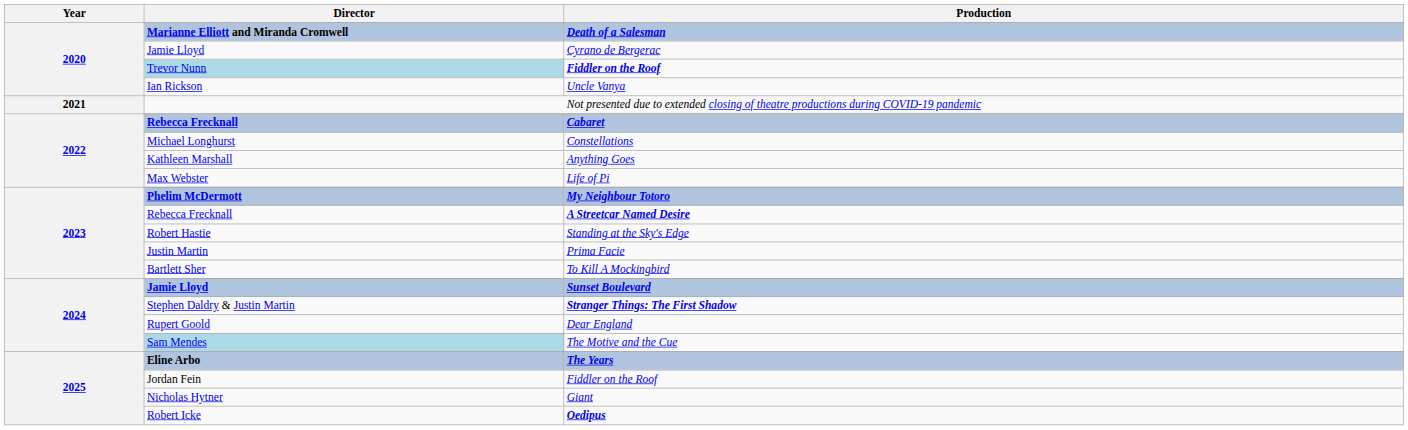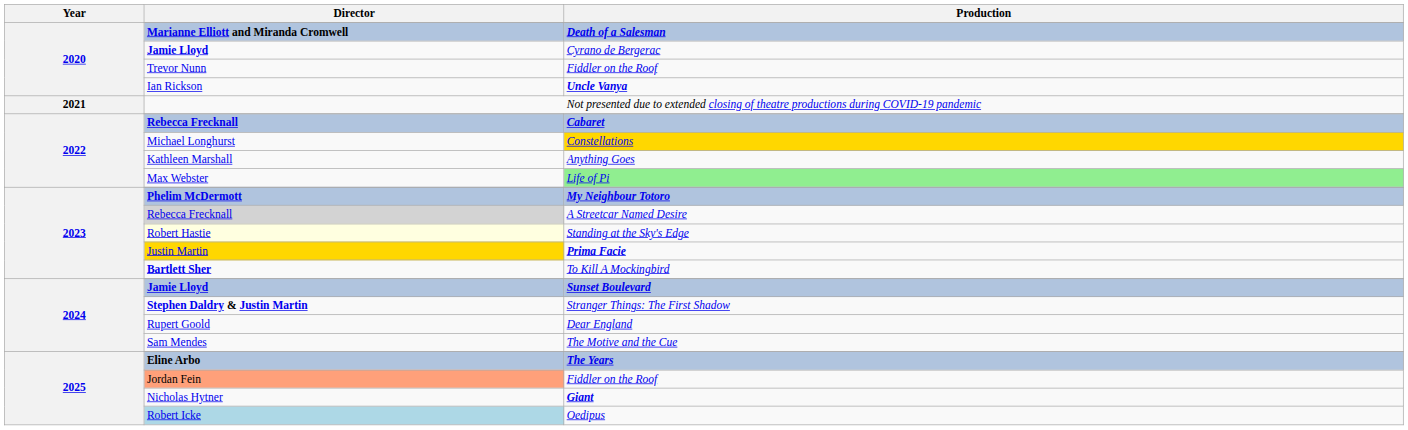(176, 50) normal -> (177, 50) bold
(177, 68) lightblue background -> (177, 68) no background
(614, 68) bold -> (612, 68) normal
(596, 86) normal -> (597, 86) bold
(600, 141) no background -> (600, 141) gold background
(588, 178) no background -> (588, 178) lightgreen background
(190, 214) no background -> (190, 214) lightgrey background
(628, 214) bold -> (627, 214) normal
(179, 232) no background -> (179, 232) lightyellow background
(177, 251) no background -> (177, 251) gold background
(596, 251) normal -> (596, 251) bold
(176, 269) normal -> (179, 269) bold
(221, 305) normal -> (227, 305) bold
(652, 305) bold -> (648, 305) normal
(177, 342) lightblue background -> (177, 342) no background
(174, 379) no background -> (174, 379) lightsalmon background
(580, 397) normal -> (580, 397) bold
(174, 415) no background -> (174, 415) lightblue background
(586, 415) bold -> (586, 415) normal
